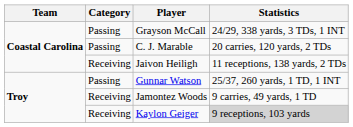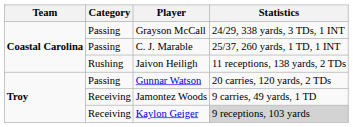(272, 46) 20 carries, 120 yards, 2 TDs -> (276, 46) 25/37, 260 yards, 1 TD, 1 INT
(109, 63) Receiving -> (106, 63) Rushing
(276, 80) 25/37, 260 yards, 1 TD, 1 INT -> (272, 80) 20 carries, 120 yards, 2 TDs
